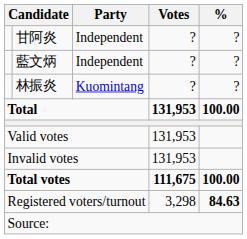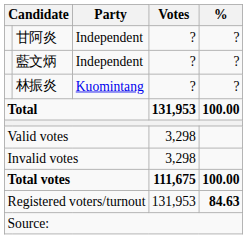(174, 137) 131,953 -> (181, 137) 3,298
(174, 158) 131,953 -> (181, 158) 3,298
(181, 201) 3,298 -> (174, 201) 131,953
